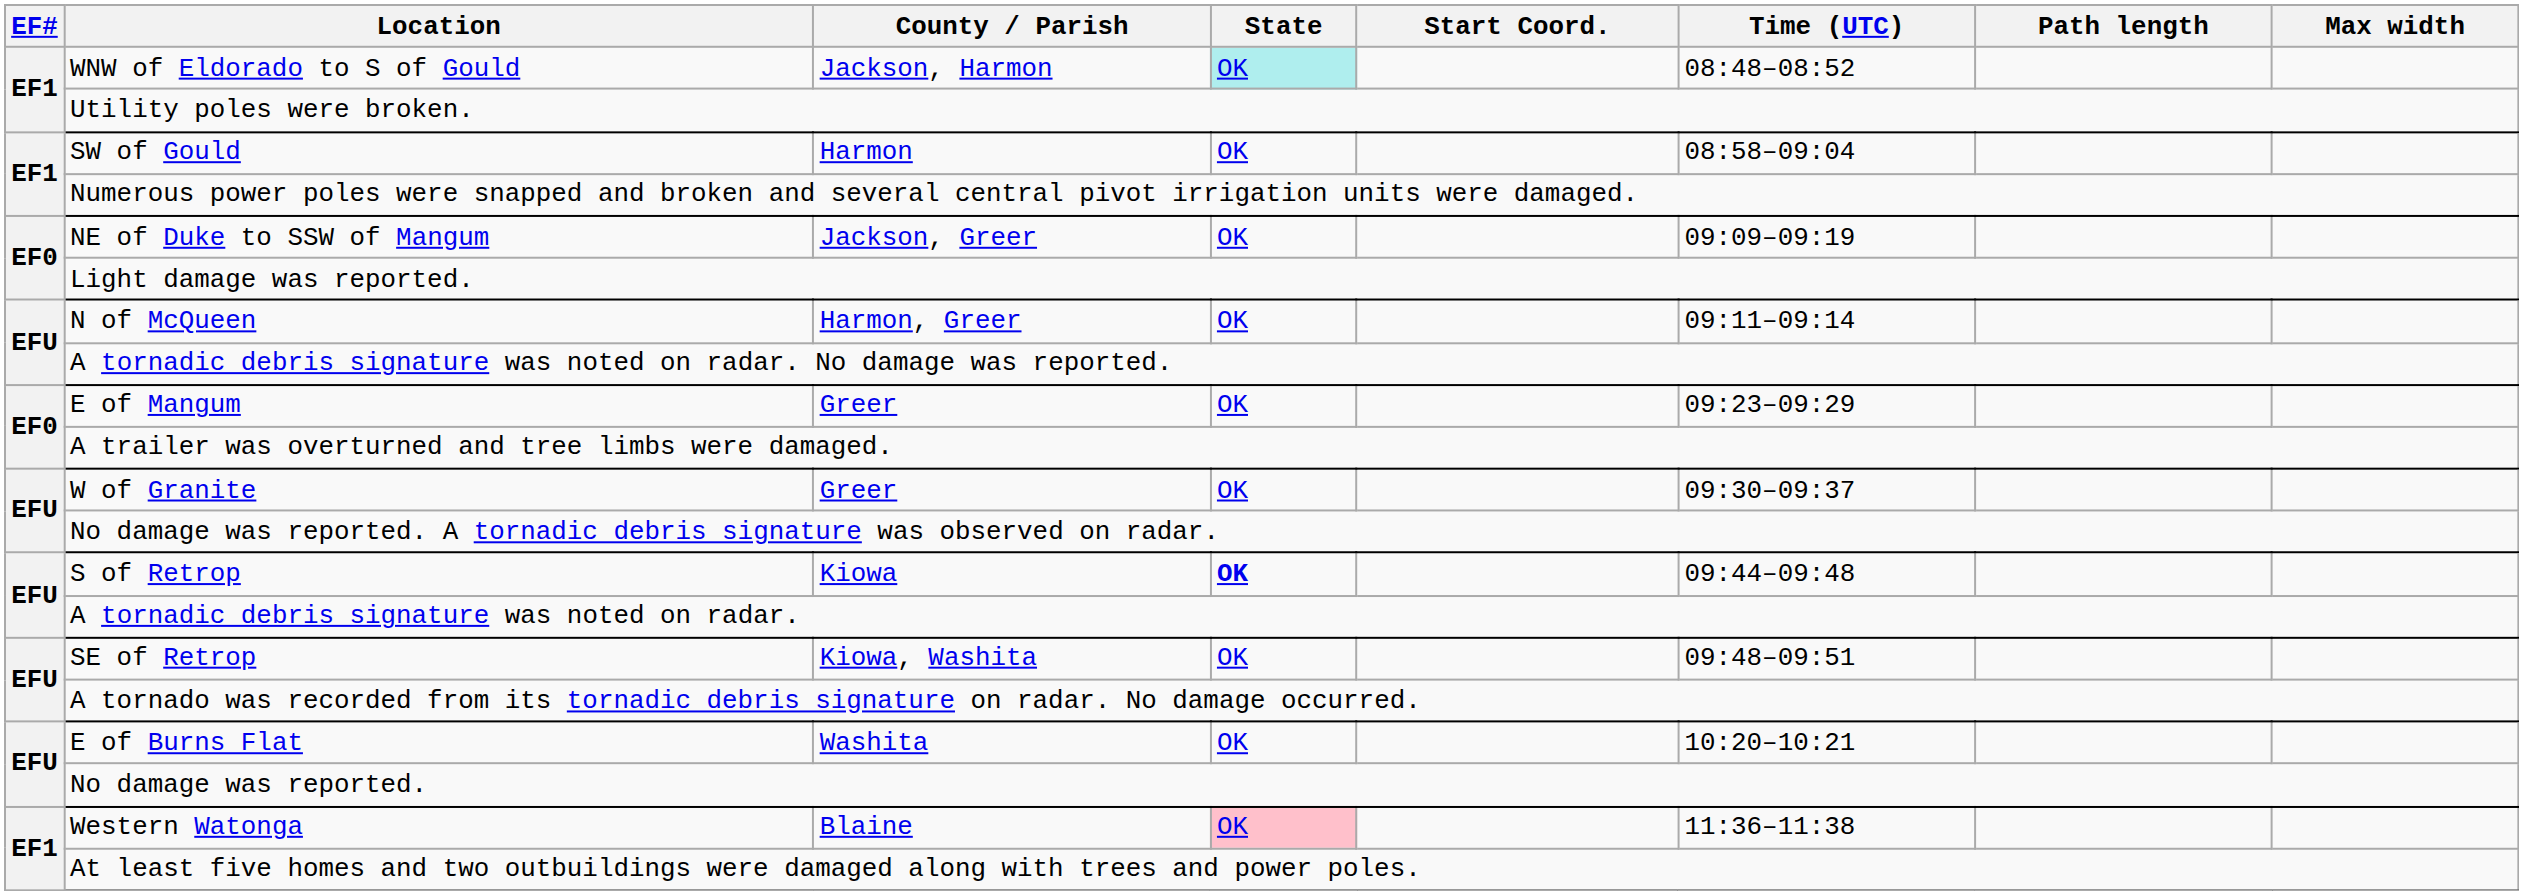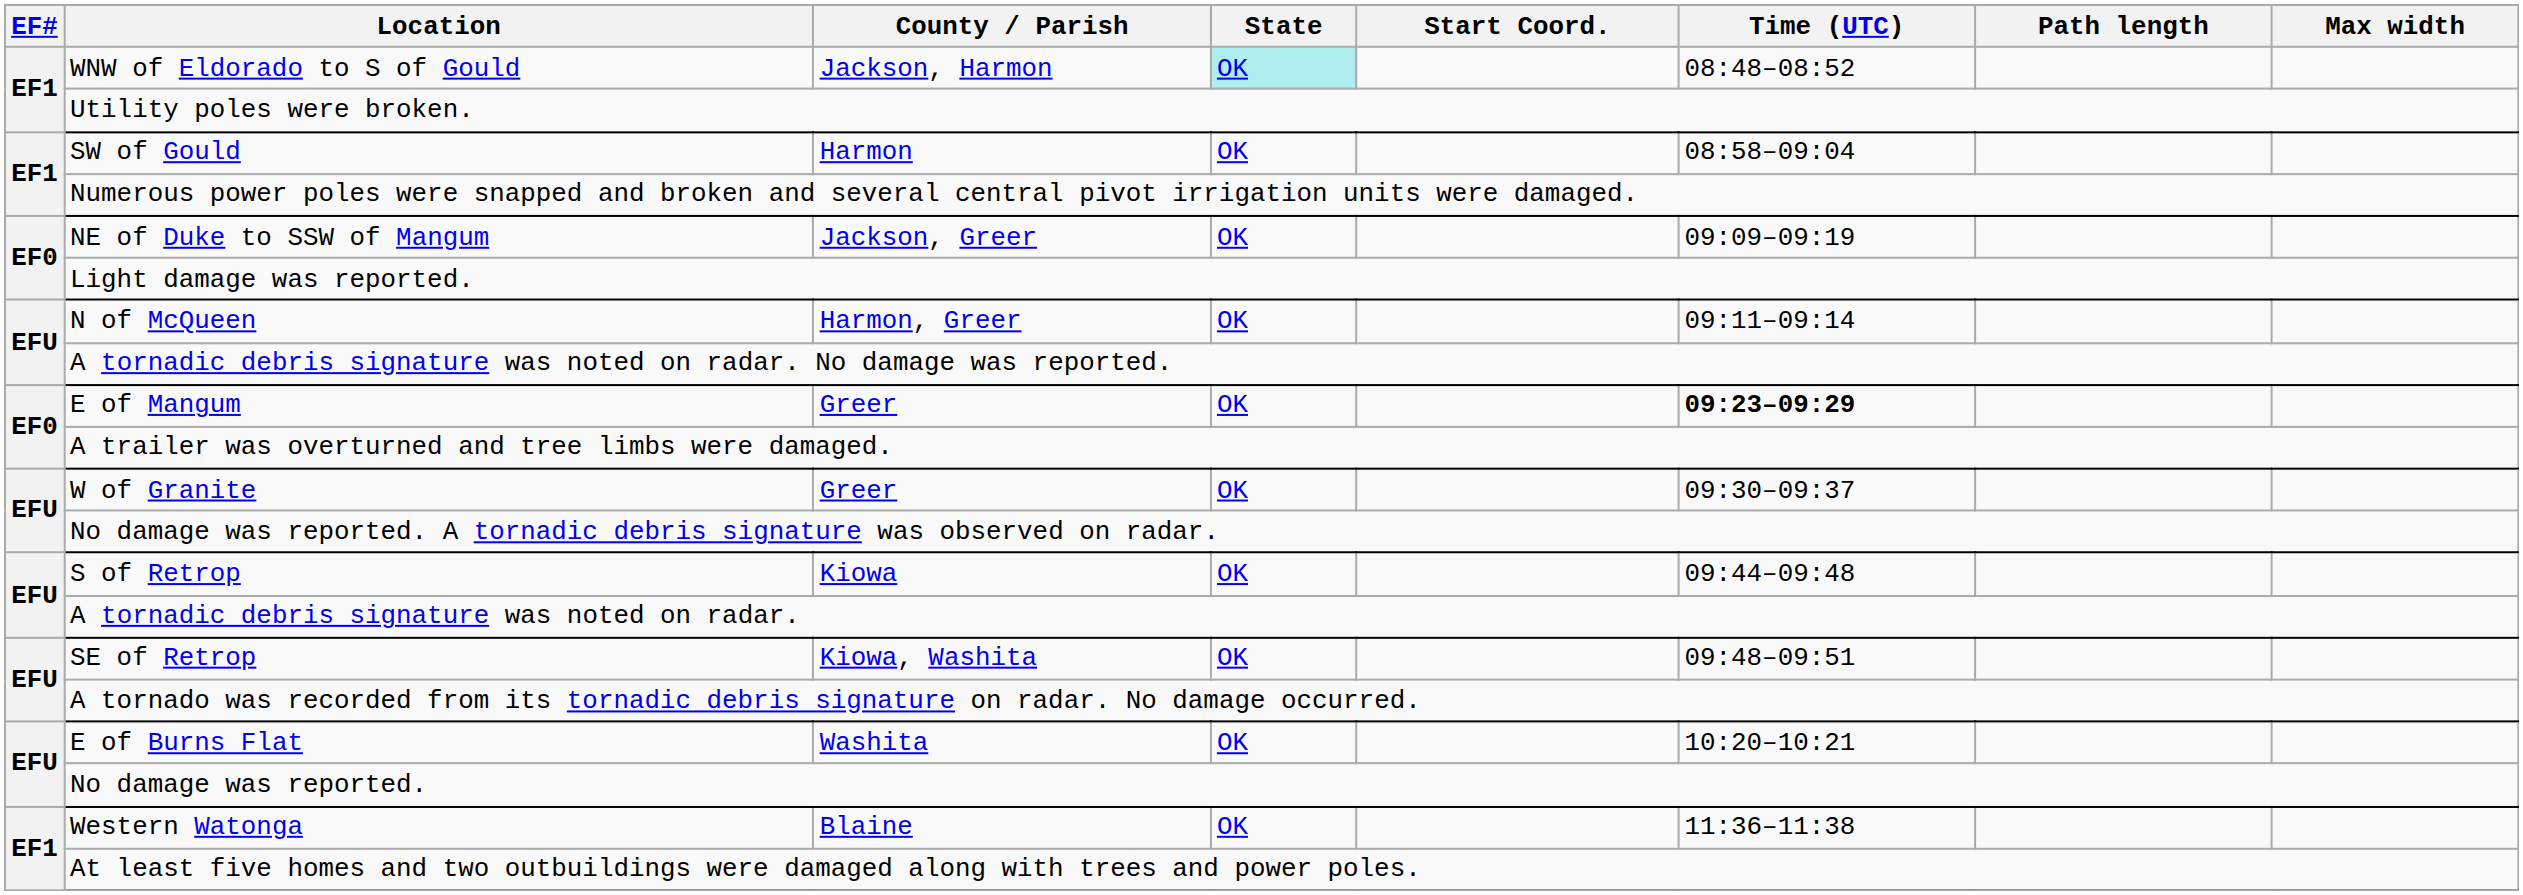(1770, 406) normal -> (1770, 406) bold
(1232, 574) bold -> (1232, 574) normal
(1232, 827) pink background -> (1232, 827) no background
